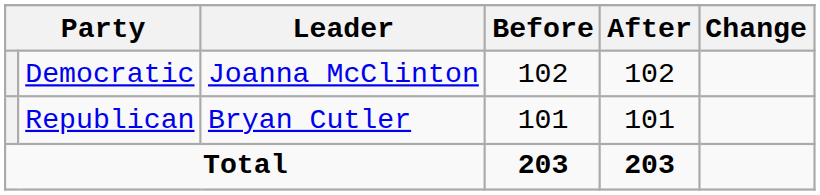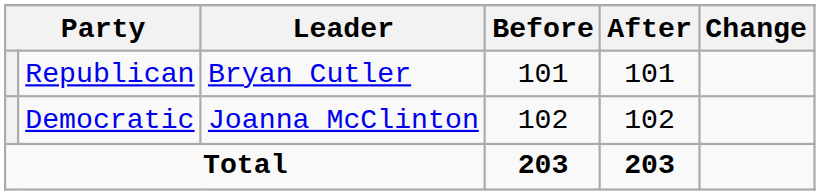rows swapped: (110, 74) <-> (110, 120)
